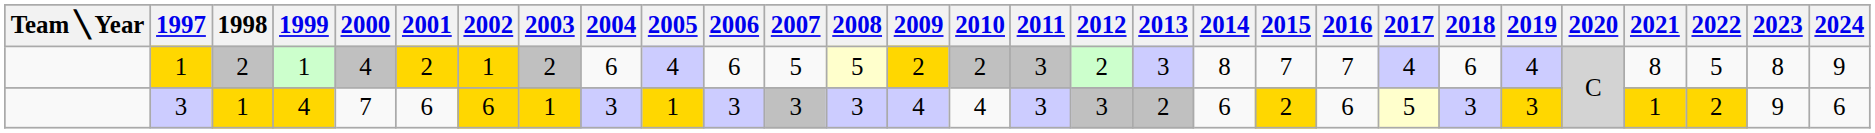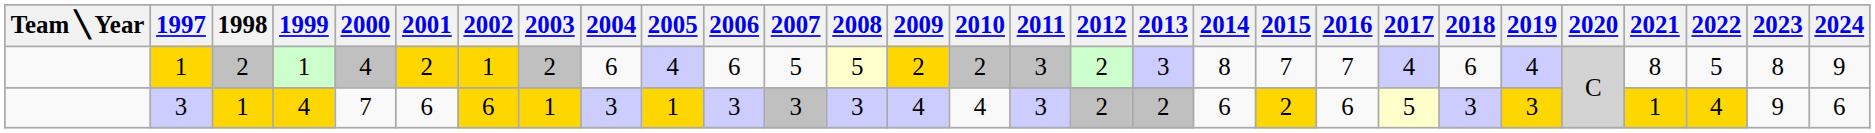(1102, 107) 3 -> (1102, 107) 2
(1716, 107) 2 -> (1716, 107) 4
